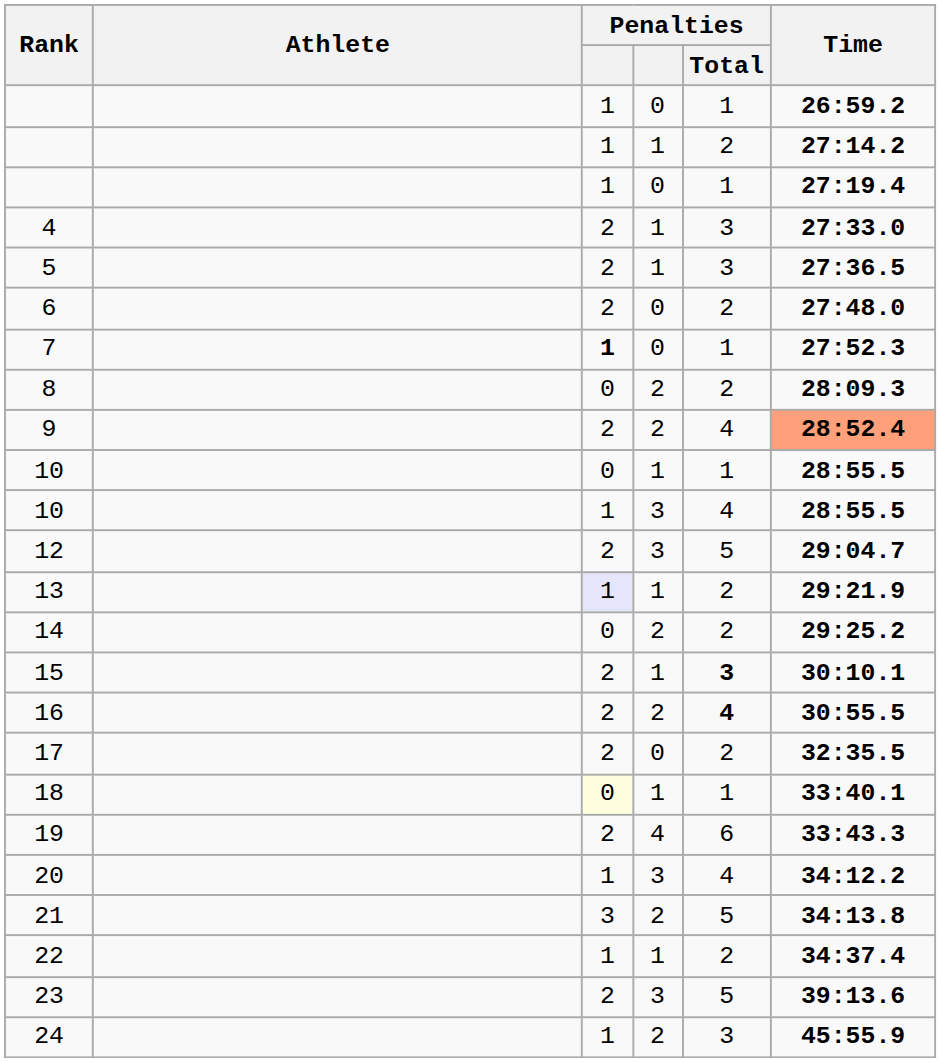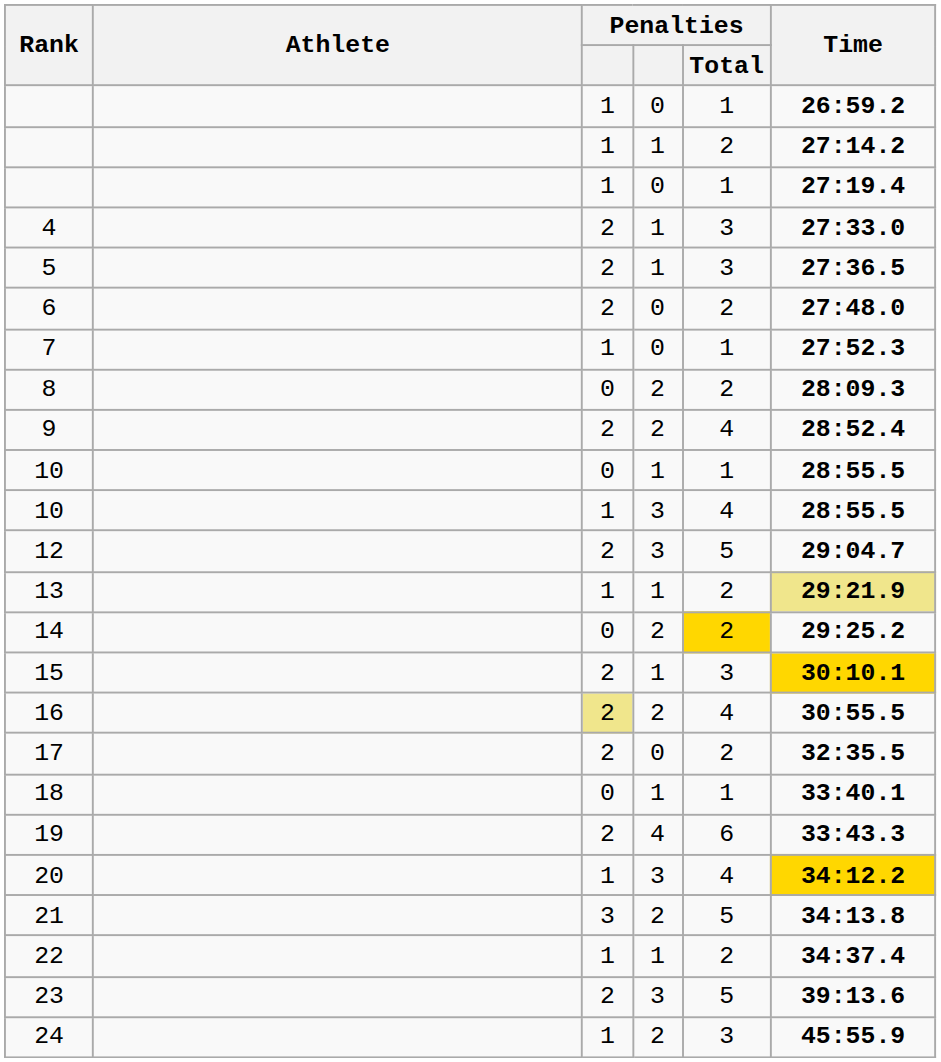(608, 349) bold -> (608, 349) normal
(853, 430) lightsalmon background -> (853, 430) no background
(608, 592) lavender background -> (608, 592) no background
(853, 592) no background -> (853, 592) khaki background
(727, 632) no background -> (727, 632) gold background
(727, 673) bold -> (727, 673) normal
(853, 673) no background -> (853, 673) gold background
(608, 713) no background -> (608, 713) khaki background
(727, 713) bold -> (727, 713) normal
(608, 794) lightyellow background -> (608, 794) no background
(853, 875) no background -> (853, 875) gold background
